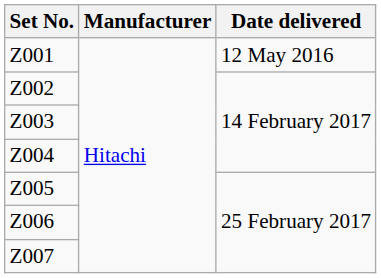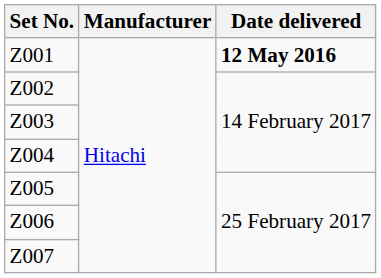(277, 54) normal -> (279, 54) bold
